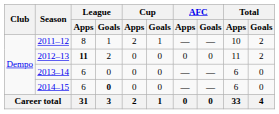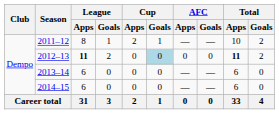(160, 57) no background -> (160, 57) lightblue background
(236, 57) normal -> (236, 57) bold
(109, 87) bold -> (109, 87) normal
